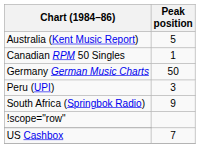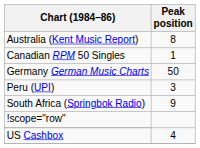(173, 39) 5 -> (173, 39) 8
(173, 135) 7 -> (173, 135) 4
